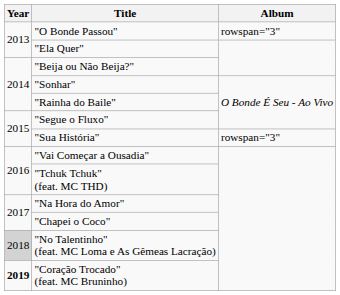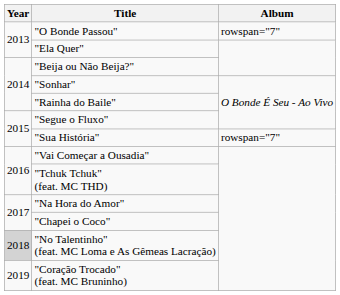(250, 31) rowspan="3" -> (250, 31) rowspan="7"
(250, 137) rowspan="3" -> (250, 137) rowspan="7"
(18, 275) bold -> (18, 275) normal
